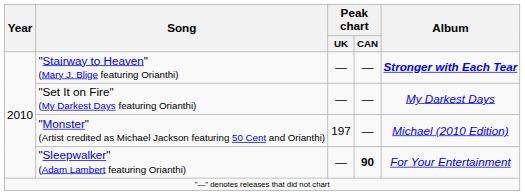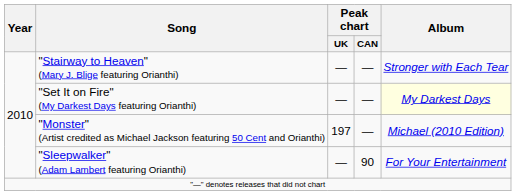(450, 67) bold -> (446, 67) normal
(450, 99) no background -> (446, 99) lightyellow background
(368, 162) bold -> (368, 162) normal
